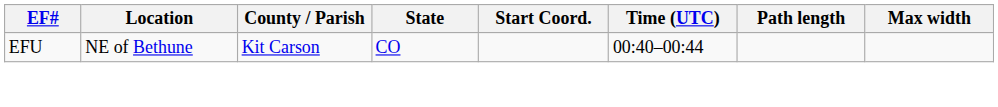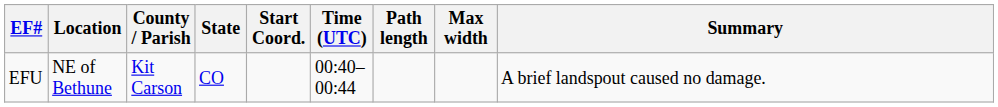+ column: (745, 28)
